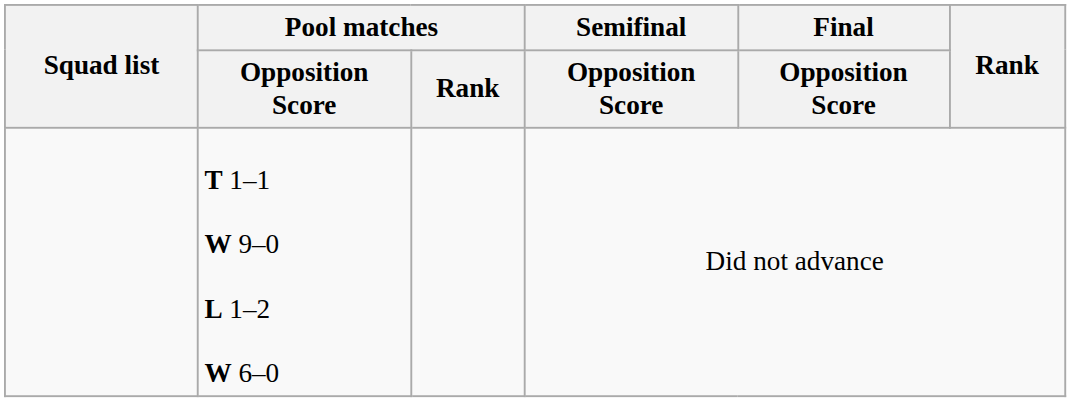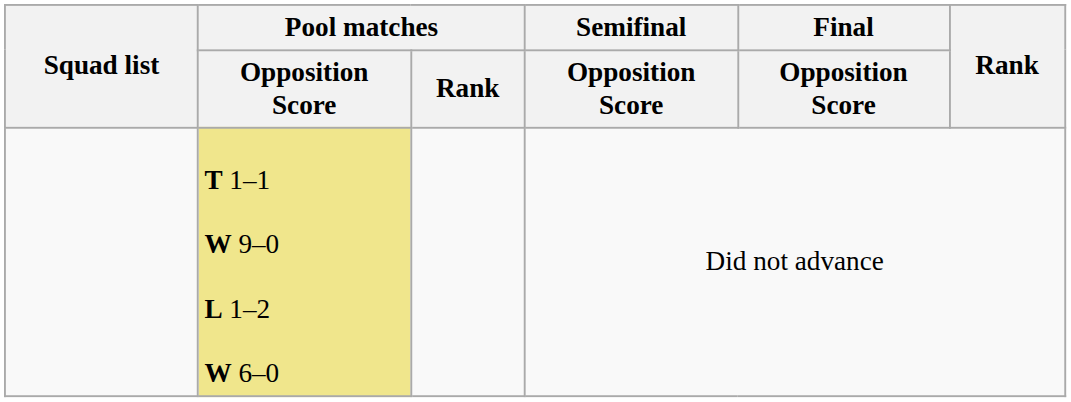(242, 277) no background -> (242, 277) khaki background
